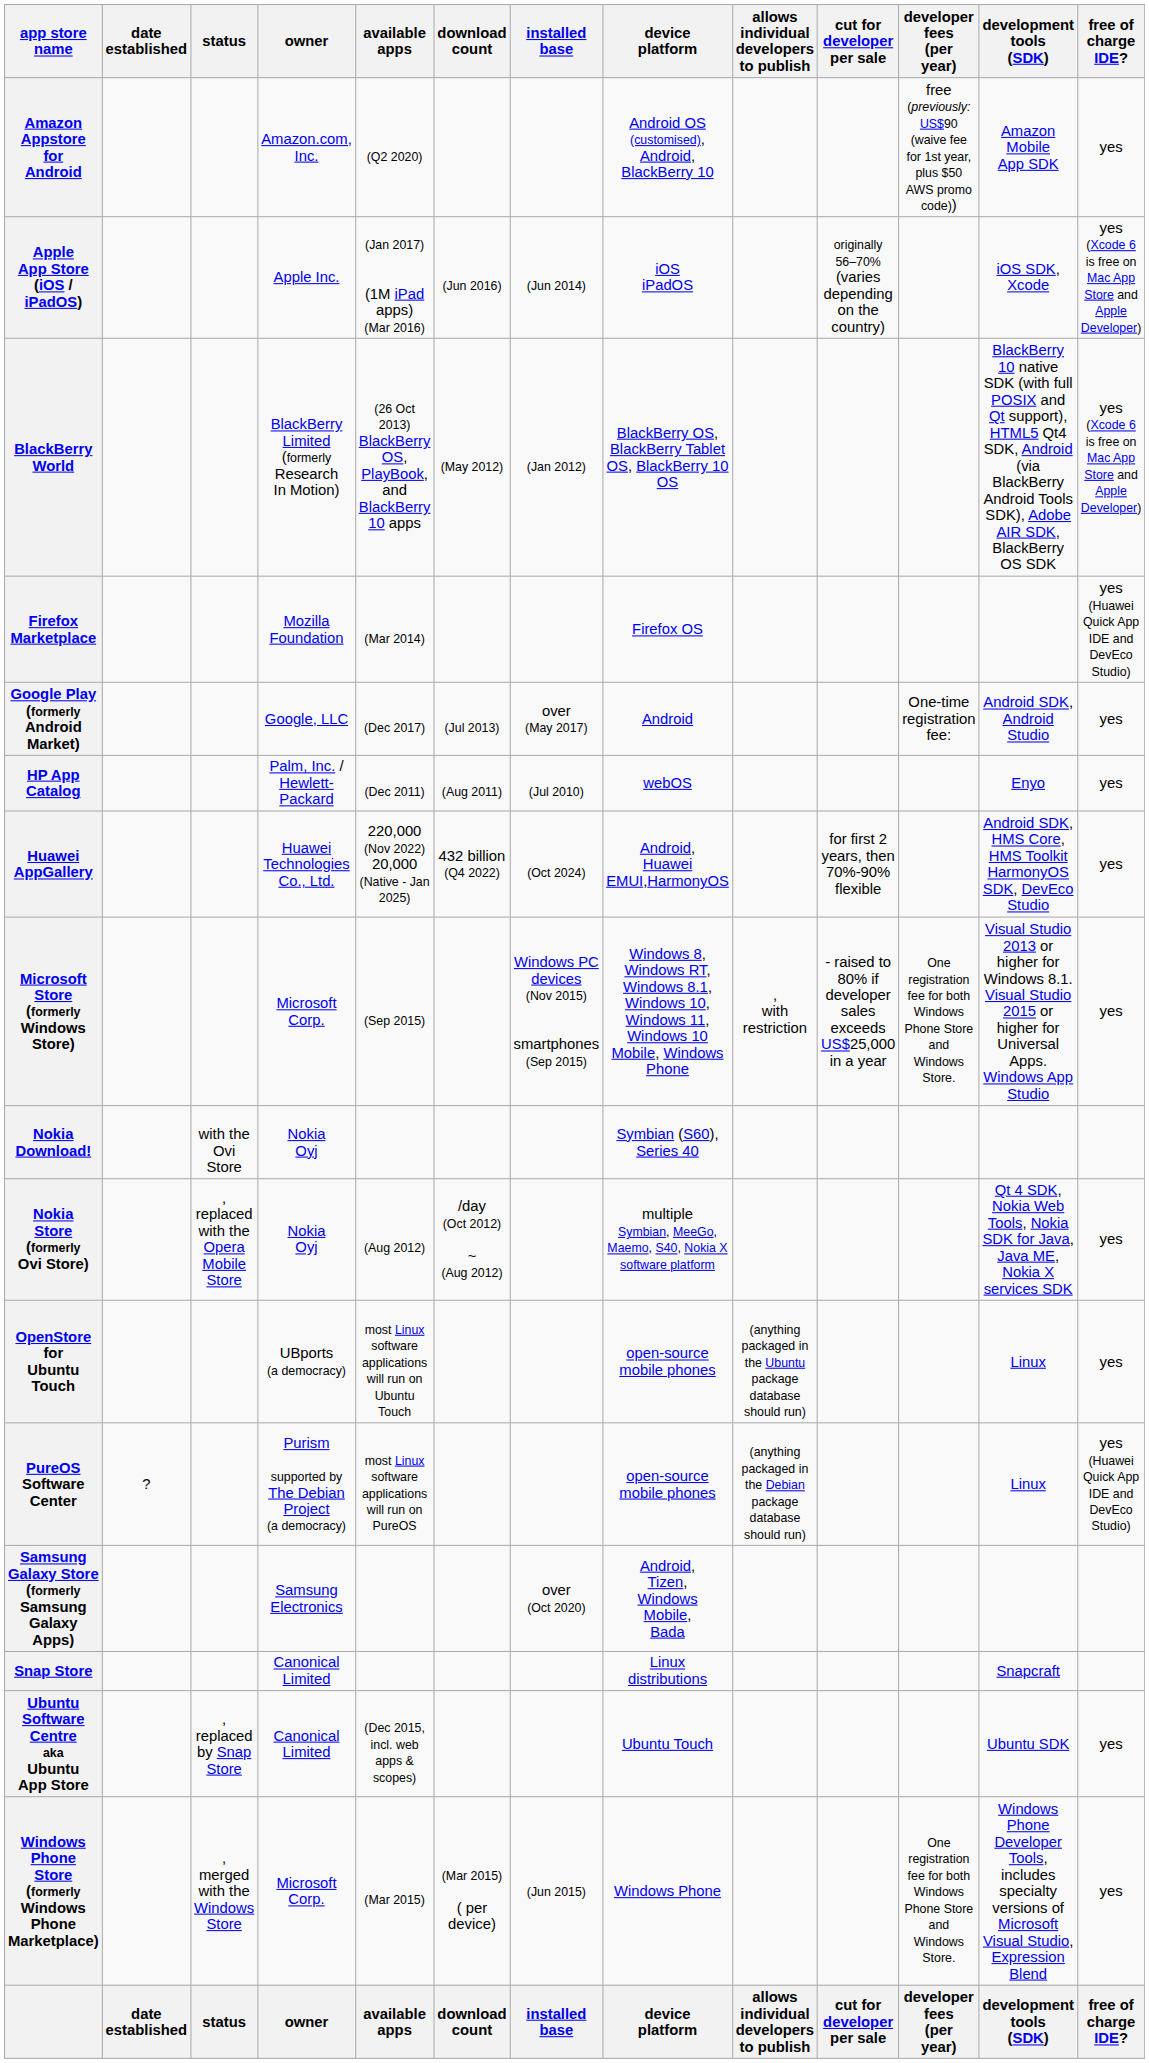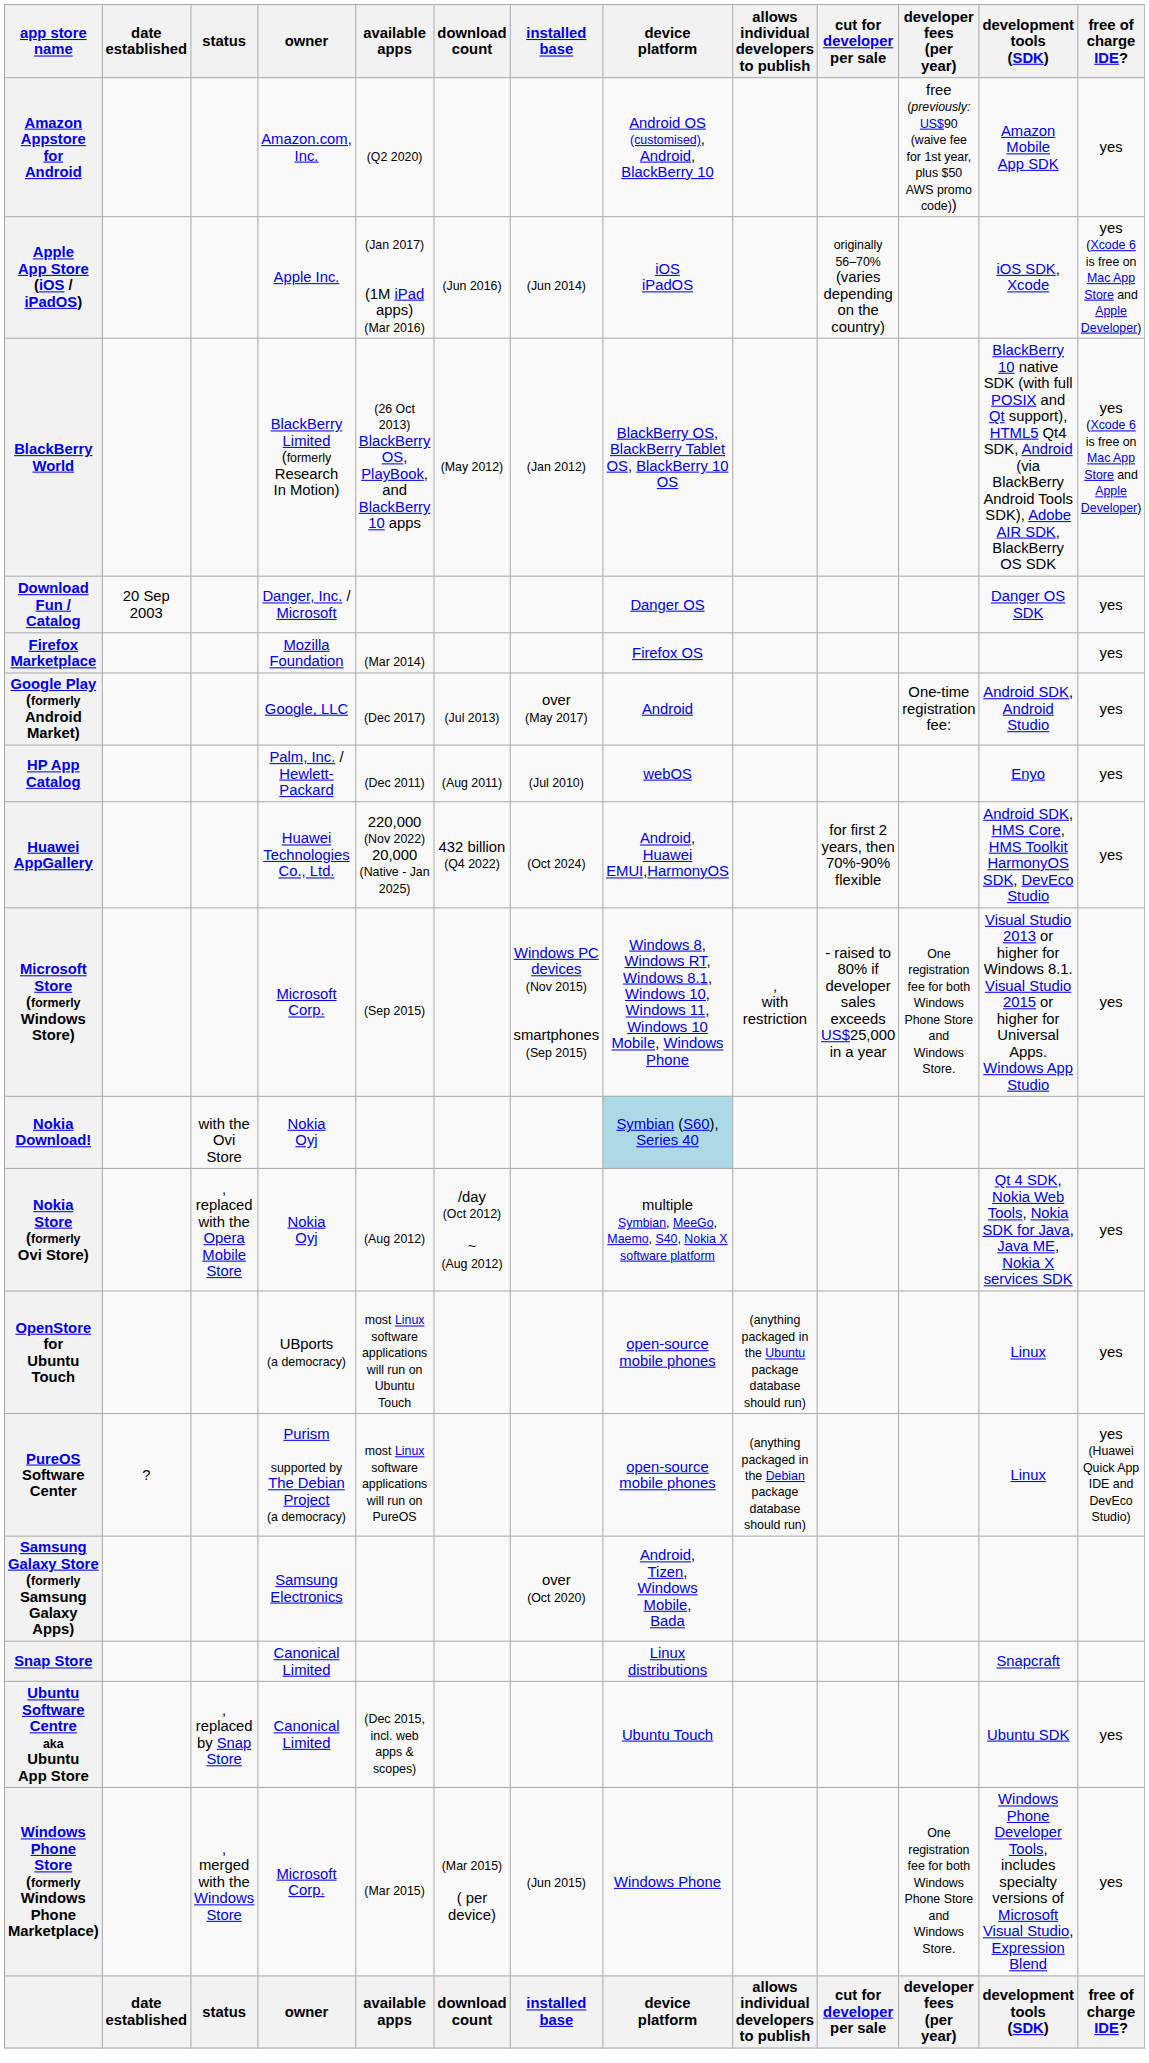+ row: (53, 605)
(1111, 629) yes (Huawei Quick App IDE and DevEco Studio) -> (1111, 653) yes
(668, 1142) no background -> (668, 1133) lightblue background
